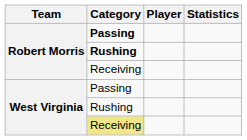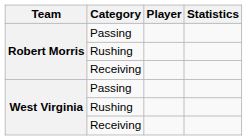(112, 32) bold -> (111, 32) normal
(113, 51) bold -> (111, 51) normal
(116, 125) khaki background -> (116, 125) no background
